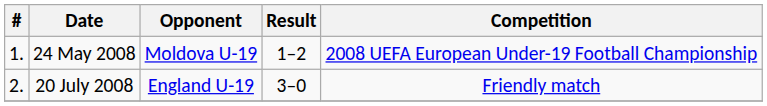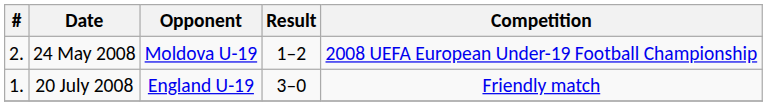(17, 53) 1. -> (17, 53) 2.
(17, 85) 2. -> (17, 85) 1.
